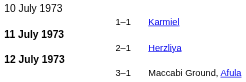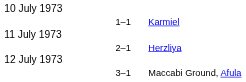(34, 34) bold -> (33, 34) normal
(34, 60) bold -> (33, 60) normal
